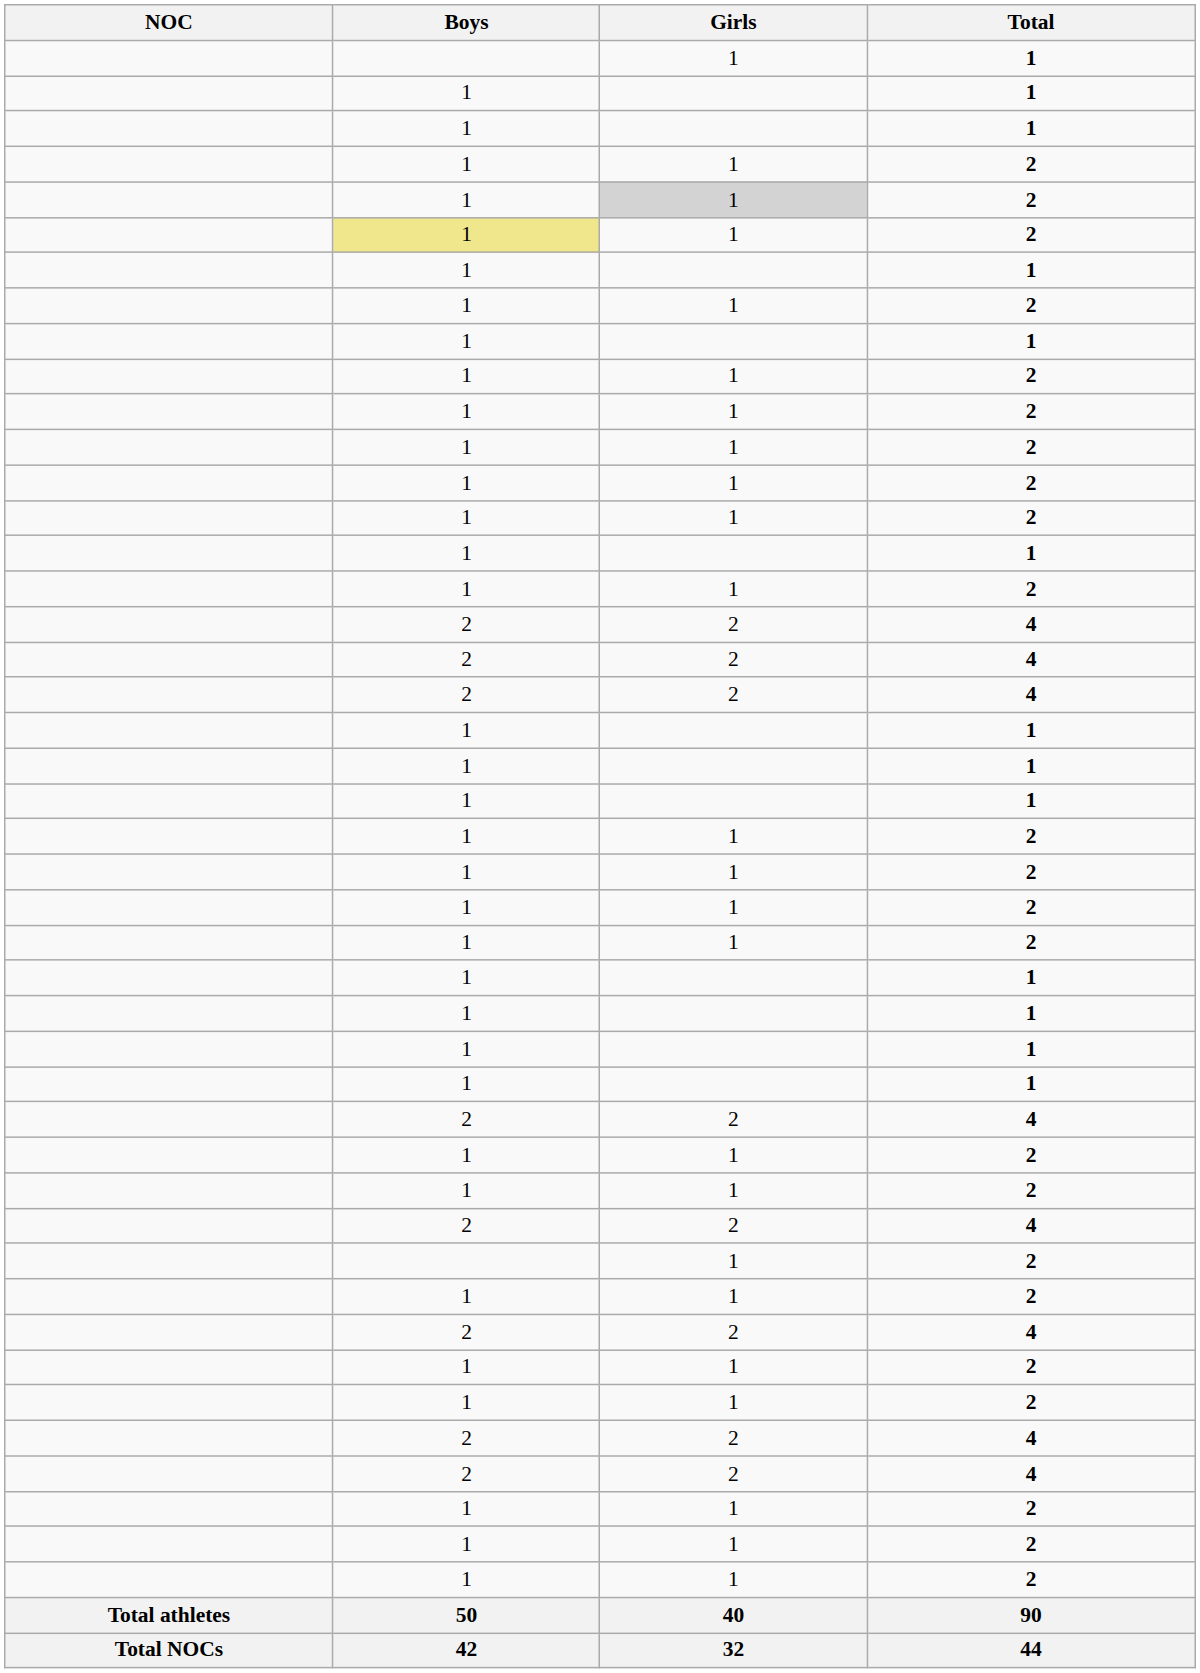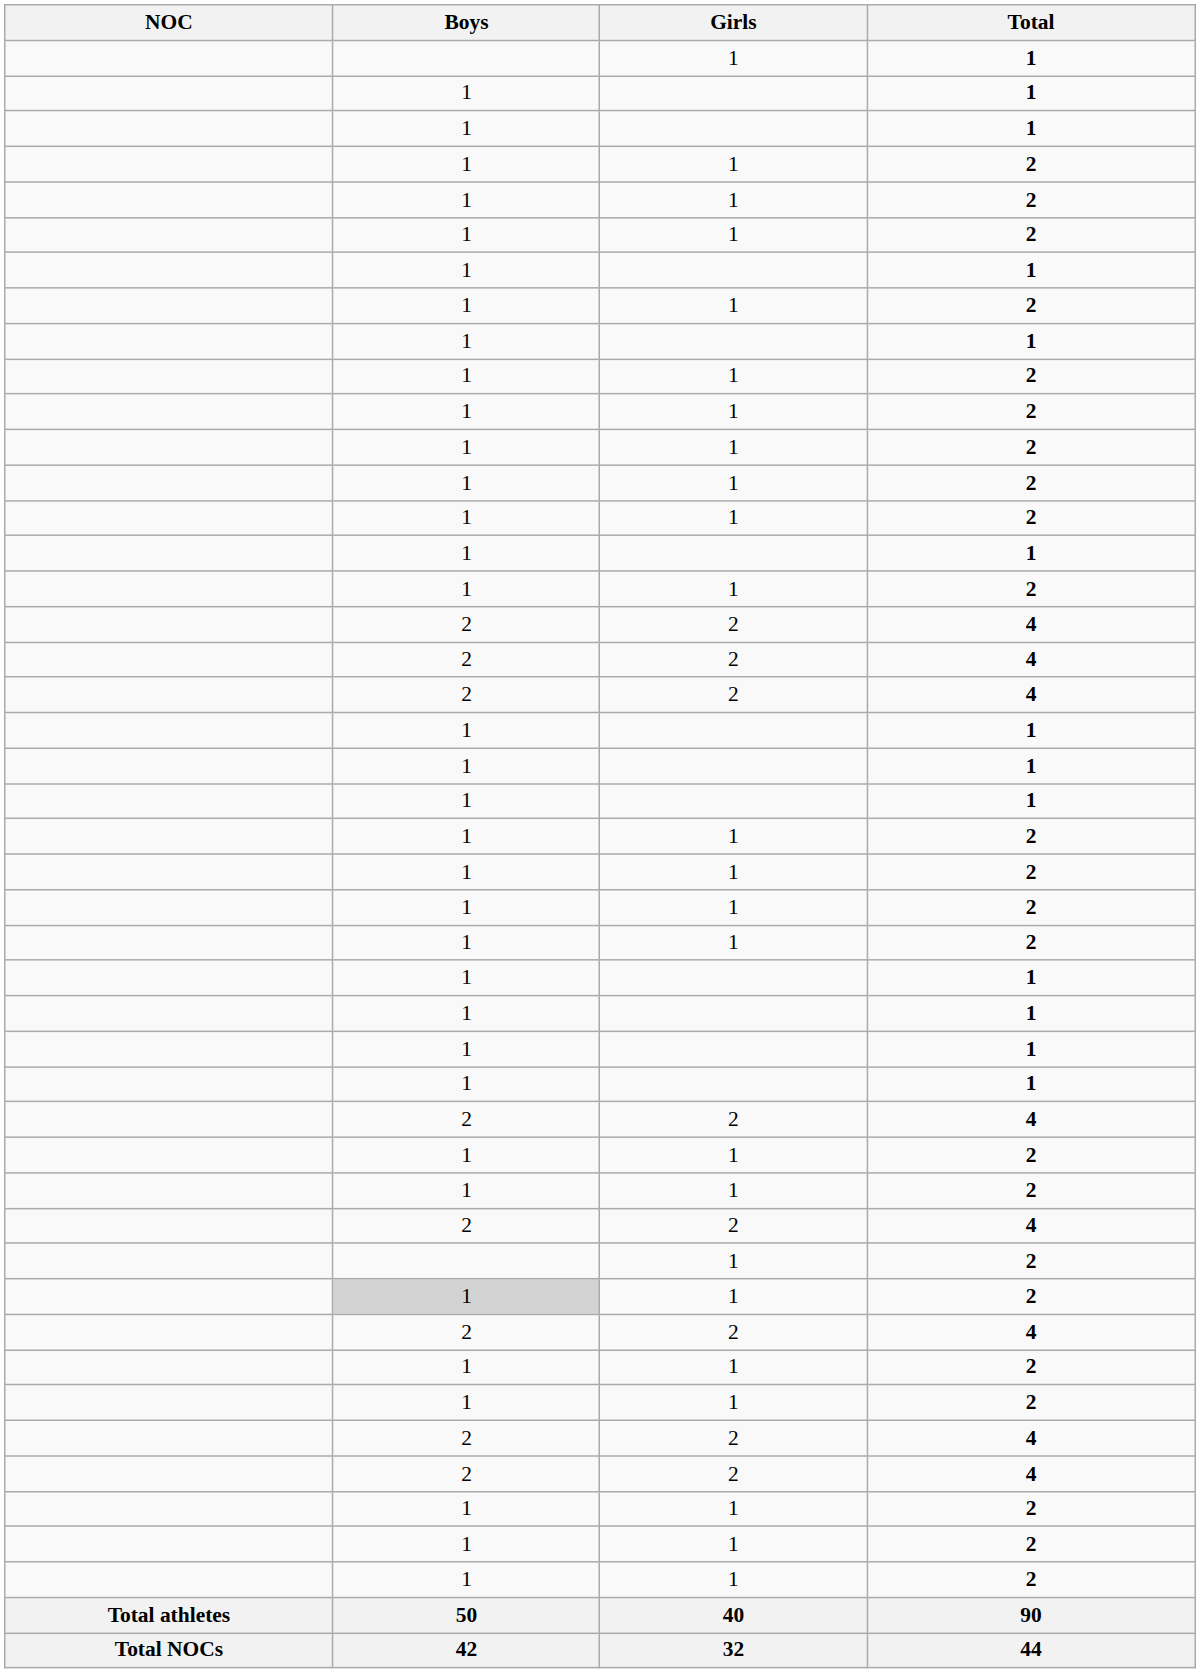(733, 199) lightgrey background -> (733, 199) no background
(467, 234) khaki background -> (467, 234) no background
(467, 1296) no background -> (467, 1296) lightgrey background
